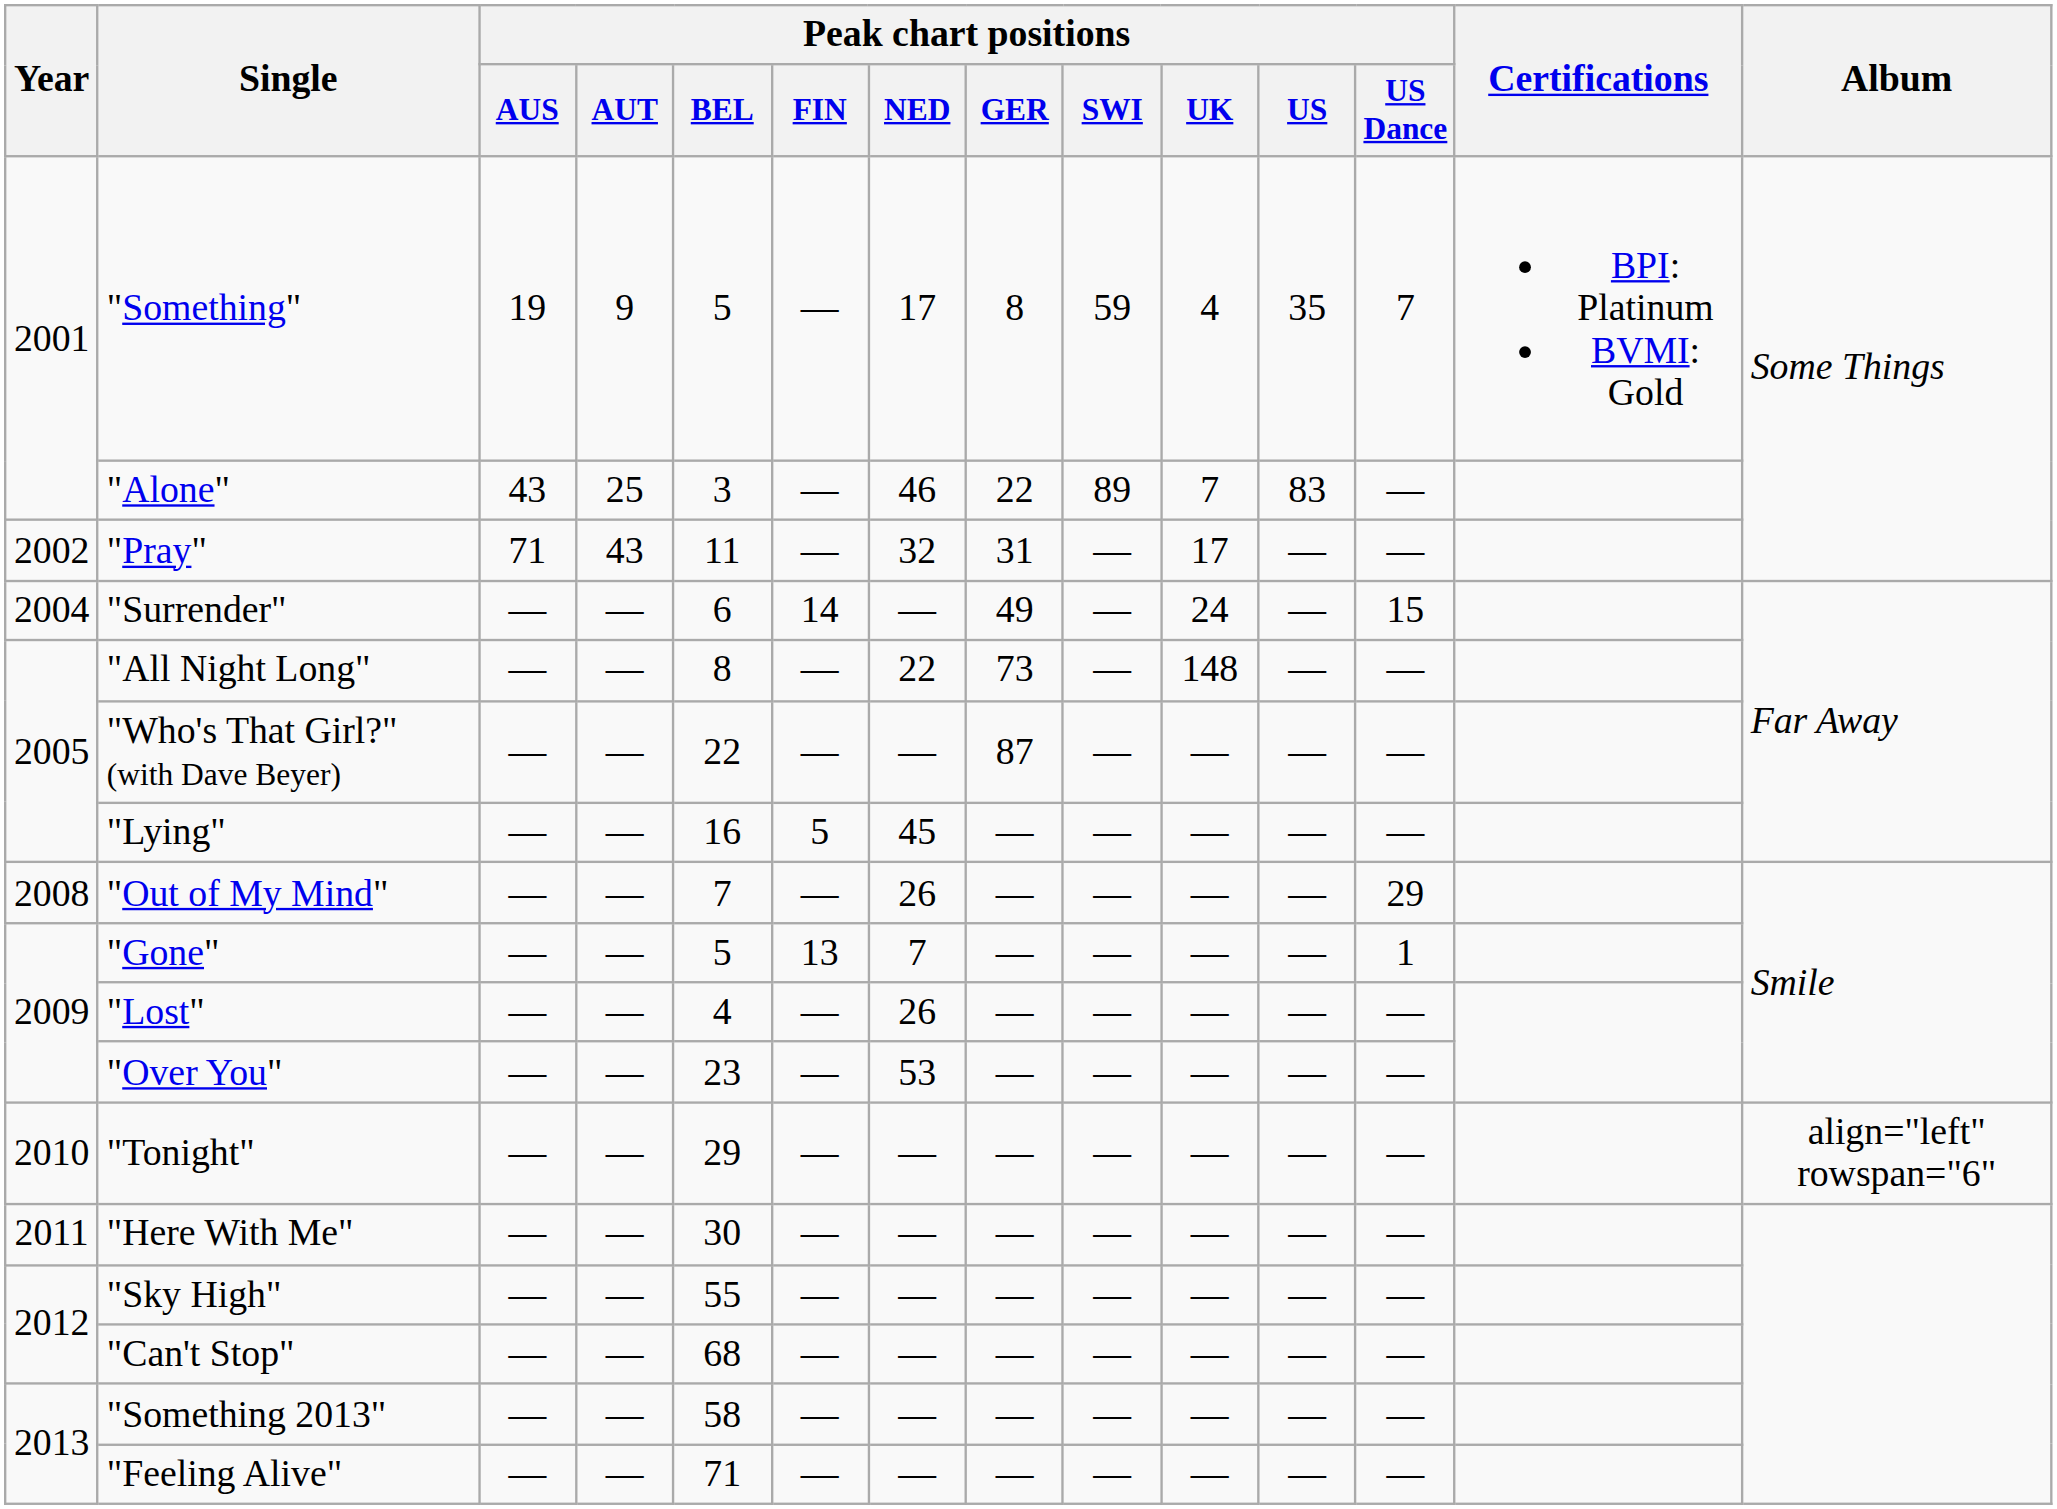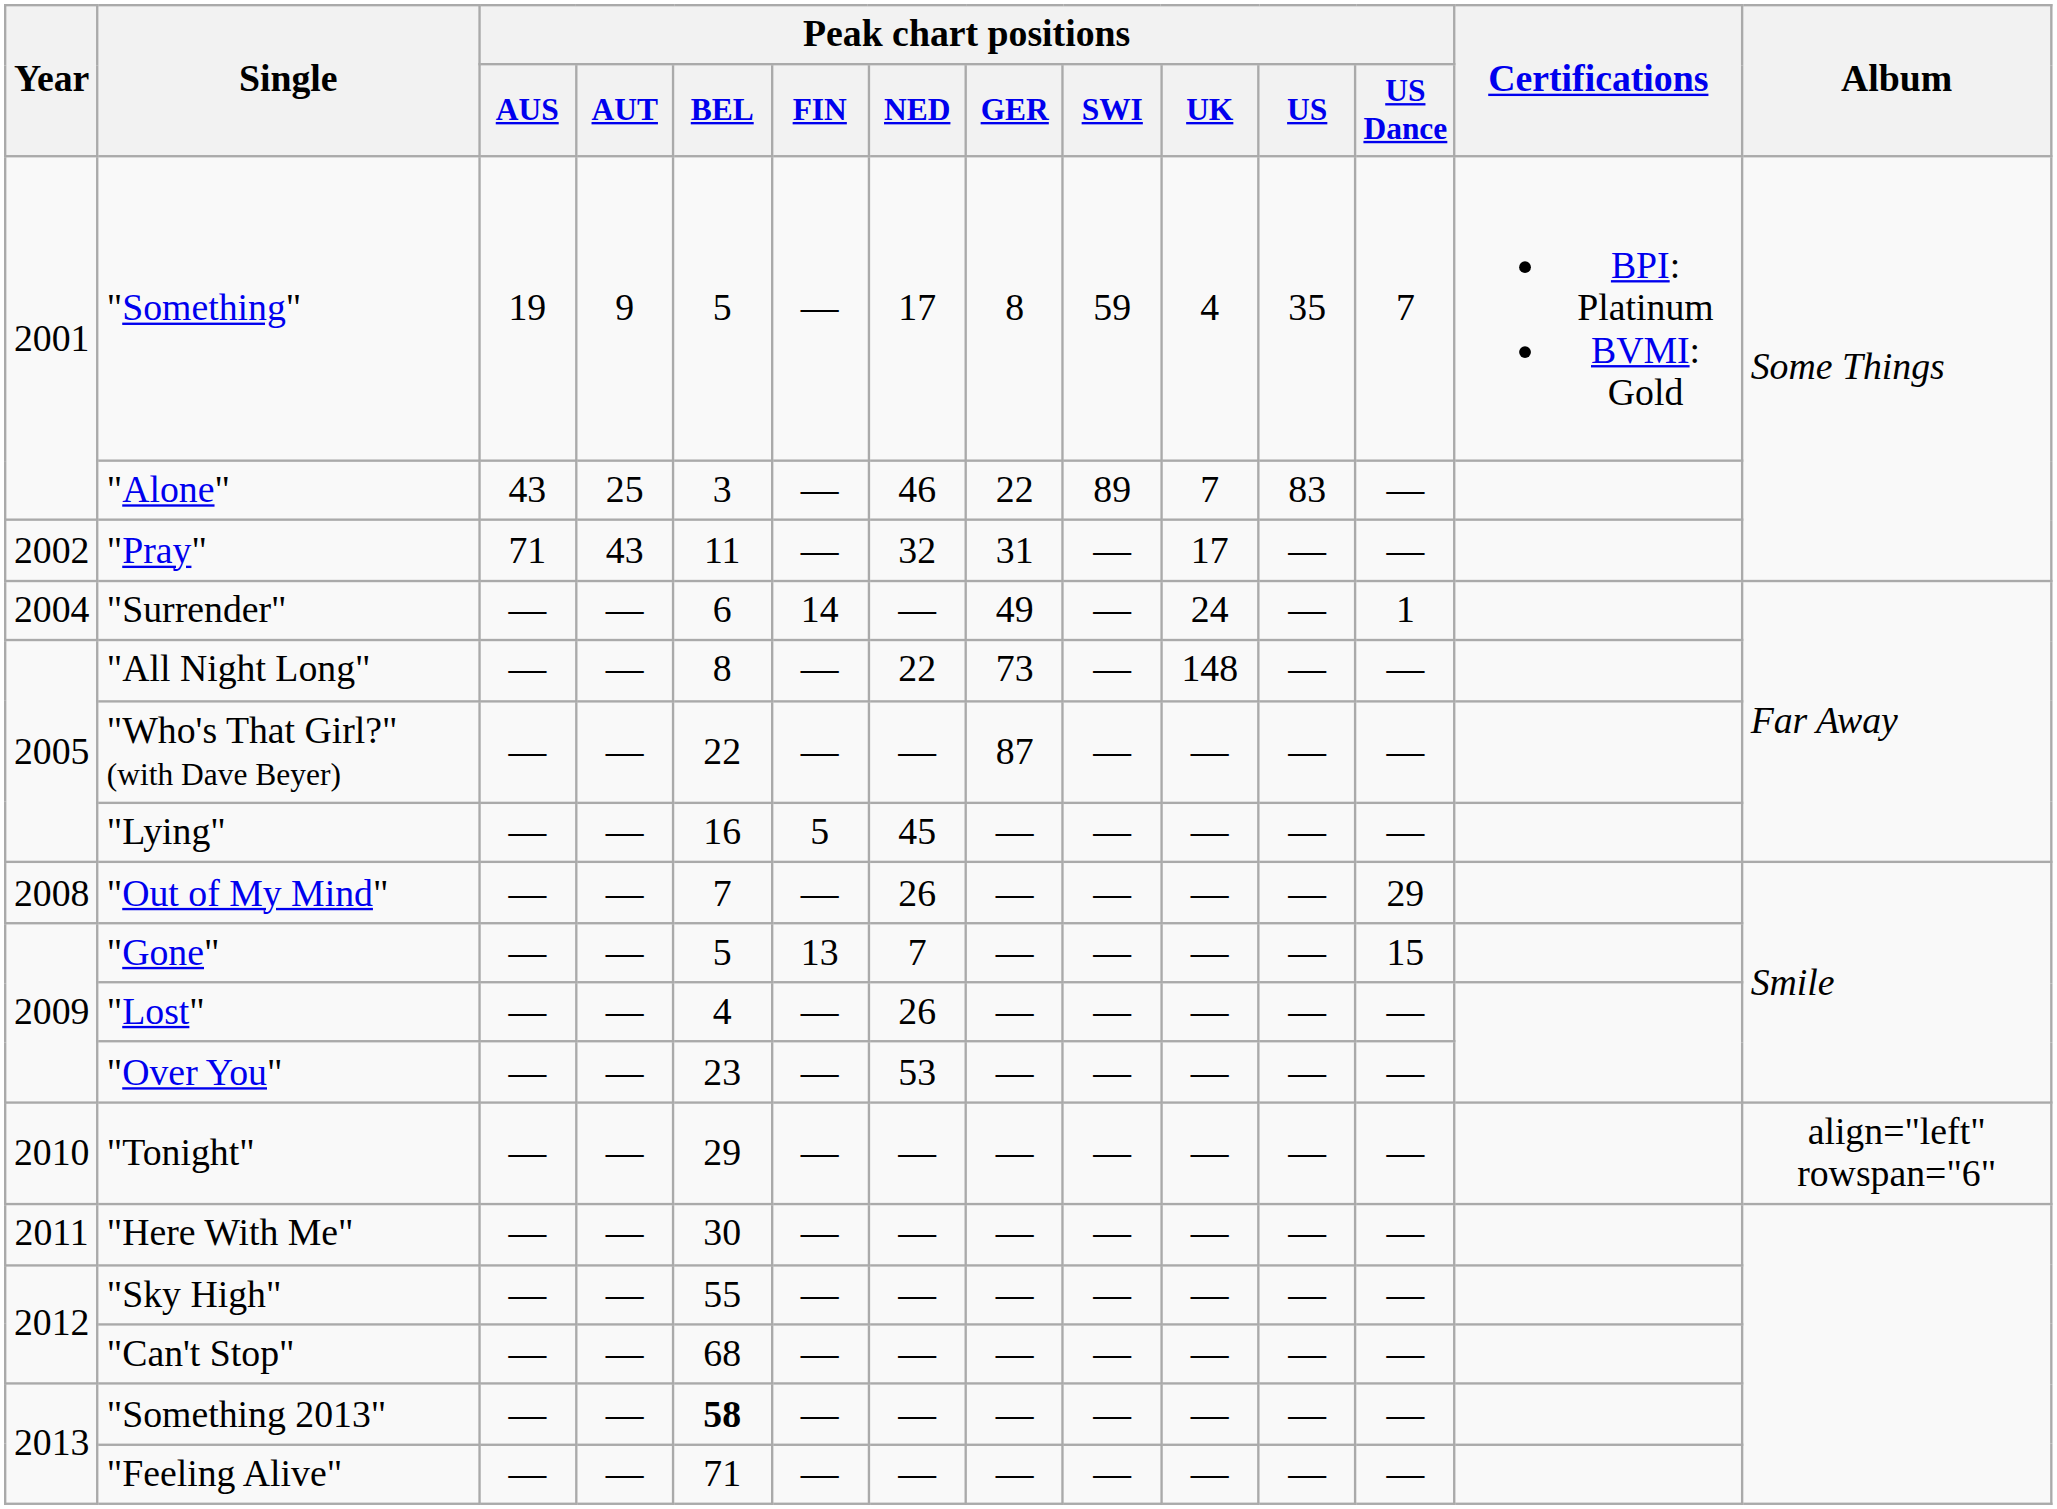(1405, 609) 15 -> (1405, 609) 1
(1405, 951) 1 -> (1405, 951) 15
(722, 1413) normal -> (722, 1413) bold
